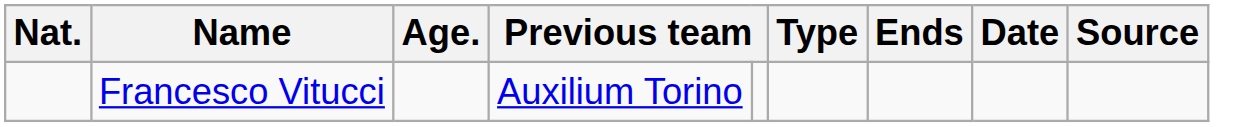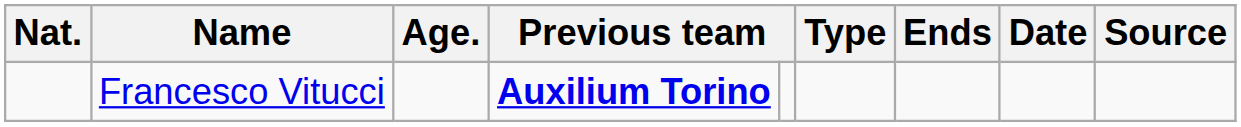(620, 90) normal -> (634, 90) bold
